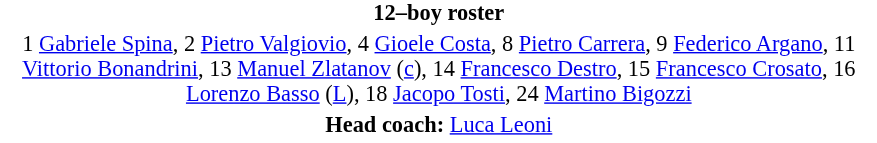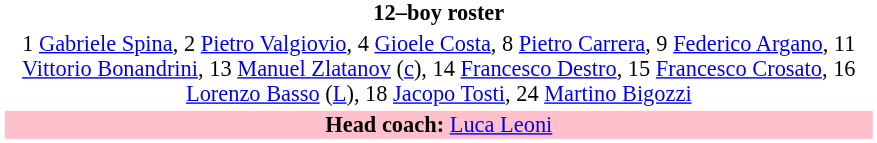(439, 124) no background -> (439, 124) pink background
